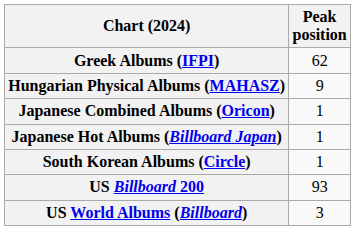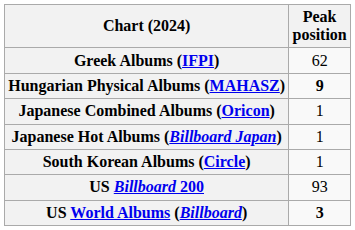(320, 85) normal -> (320, 85) bold
(320, 212) normal -> (320, 212) bold
